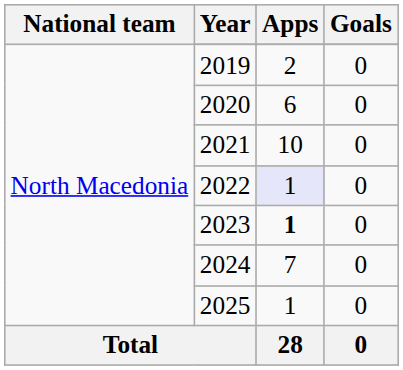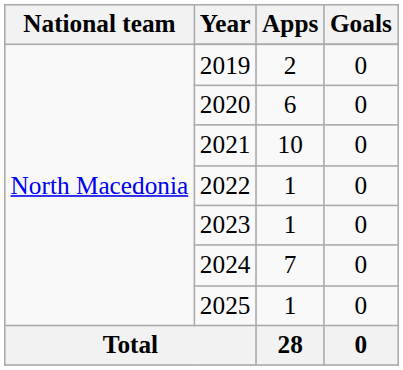(290, 184) lavender background -> (290, 184) no background
(290, 225) bold -> (290, 225) normal
